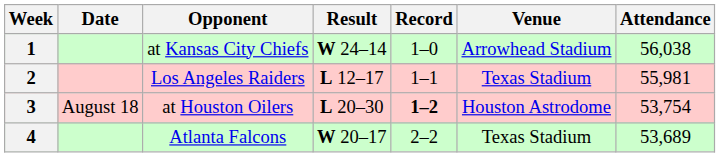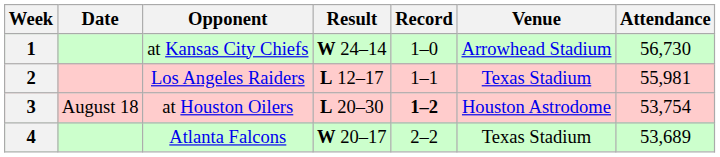(665, 48) 56,038 -> (665, 48) 56,730
